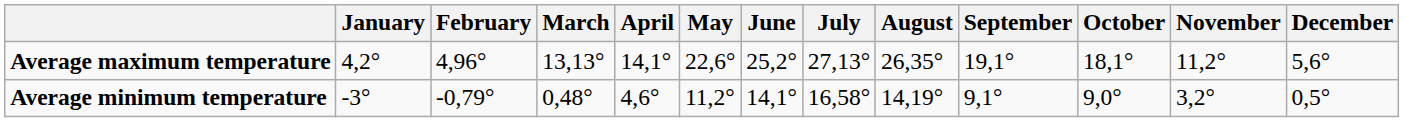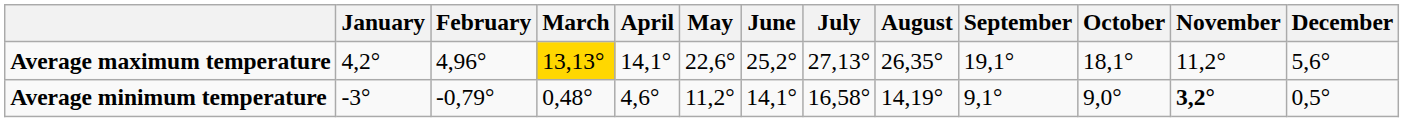(573, 60) no background -> (573, 60) gold background
(1196, 97) normal -> (1196, 97) bold
